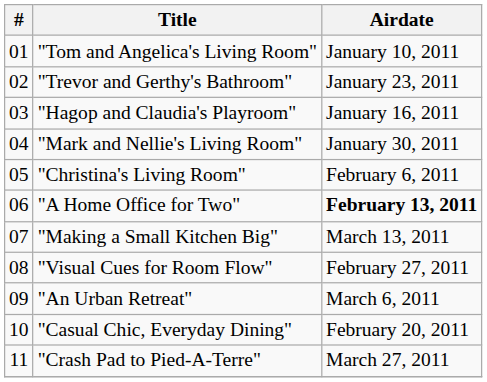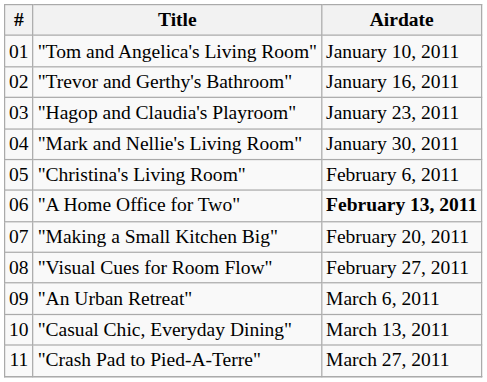(393, 81) January 23, 2011 -> (393, 81) January 16, 2011
(393, 112) January 16, 2011 -> (393, 112) January 23, 2011
(388, 236) March 13, 2011 -> (398, 236) February 20, 2011
(398, 329) February 20, 2011 -> (388, 329) March 13, 2011
